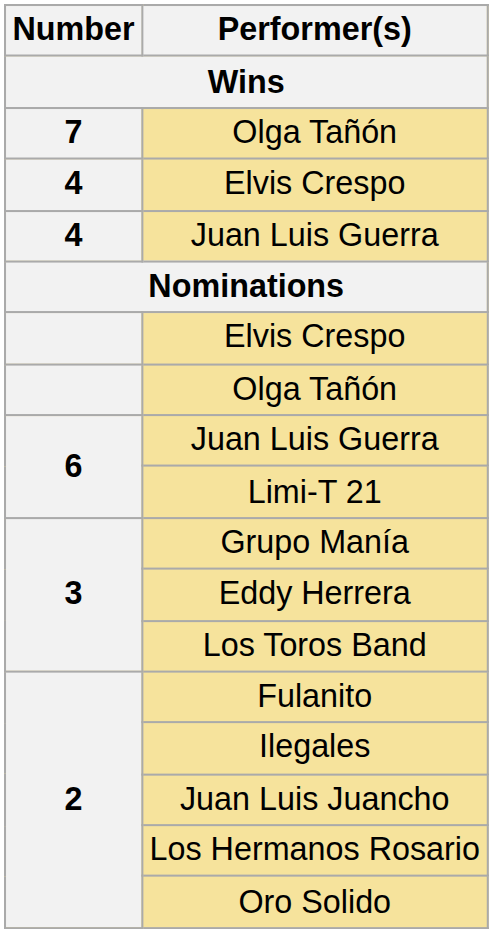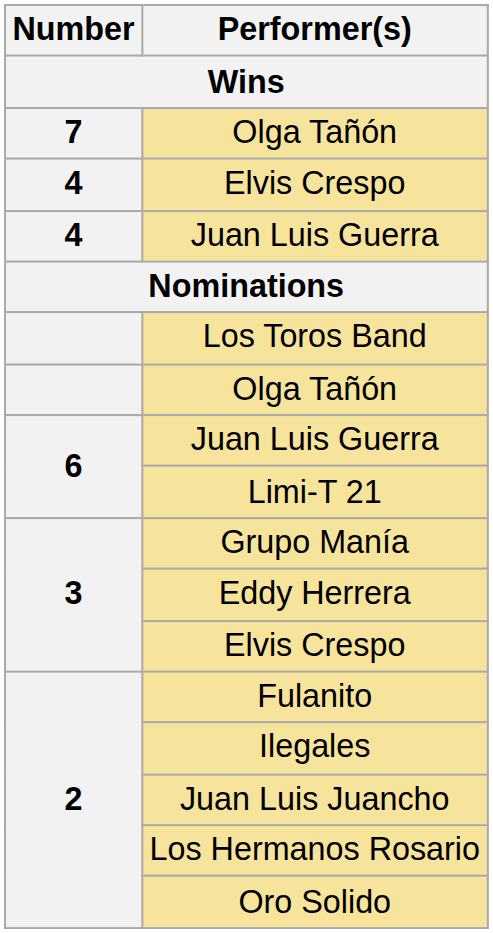(315, 337) Elvis Crespo -> (315, 337) Los Toros Band
(315, 645) Los Toros Band -> (315, 645) Elvis Crespo
